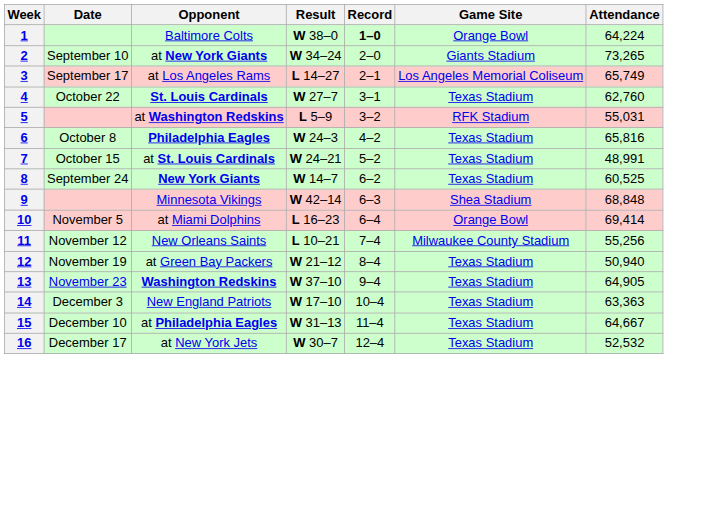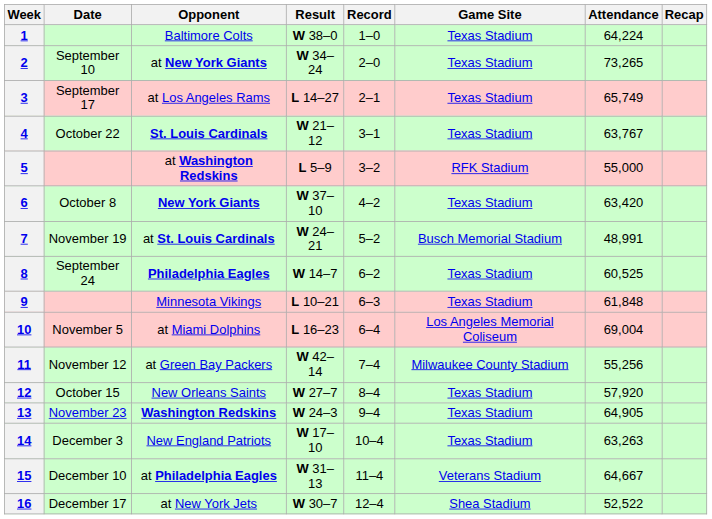+ column: (684, 14)
(370, 35) bold -> (369, 35) normal
(491, 35) Orange Bowl -> (490, 35) Texas Stadium
(491, 55) Giants Stadium -> (490, 63) Texas Stadium
(491, 76) Los Angeles Memorial Coliseum -> (490, 98) Texas Stadium
(316, 96) W 27–7 -> (315, 133) W 21–12
(625, 96) 62,760 -> (623, 133) 63,767
(625, 117) 55,031 -> (623, 168) 55,000
(209, 138) Philadelphia Eagles -> (209, 203) New York Giants
(316, 138) W 24–3 -> (315, 203) W 37–10
(625, 138) 65,816 -> (623, 203) 63,420
(88, 158) October 15 -> (88, 238) November 19
(491, 158) Texas Stadium -> (490, 238) Busch Memorial Stadium
(209, 179) New York Giants -> (209, 273) Philadelphia Eagles
(316, 199) W 42–14 -> (315, 301) L 10–21
(491, 199) Shea Stadium -> (490, 301) Texas Stadium
(625, 199) 68,848 -> (623, 301) 61,848
(491, 220) Orange Bowl -> (490, 329) Los Angeles Memorial Coliseum
(625, 220) 69,414 -> (623, 329) 69,004
(209, 240) New Orleans Saints -> (209, 364) at Green Bay Packers
(316, 240) L 10–21 -> (315, 364) W 42–14
(88, 261) November 19 -> (88, 392) October 15
(209, 261) at Green Bay Packers -> (209, 392) New Orleans Saints
(316, 261) W 21–12 -> (315, 392) W 27–7
(625, 261) 50,940 -> (623, 392) 57,920
(316, 281) W 37–10 -> (315, 413) W 24–3
(625, 302) 63,363 -> (623, 441) 63,263
(491, 323) Texas Stadium -> (490, 476) Veterans Stadium
(491, 343) Texas Stadium -> (490, 504) Shea Stadium
(625, 343) 52,532 -> (623, 504) 52,522
